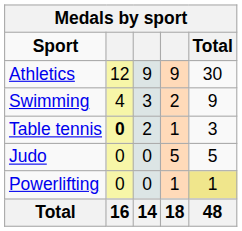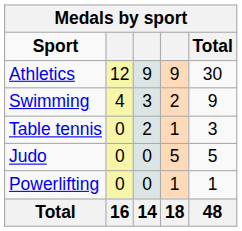(120, 129) bold -> (120, 129) normal
(213, 184) khaki background -> (213, 184) no background
